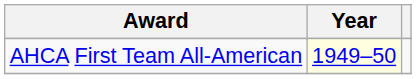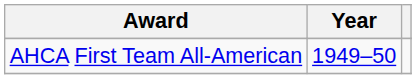(354, 55) lightyellow background -> (354, 55) no background
